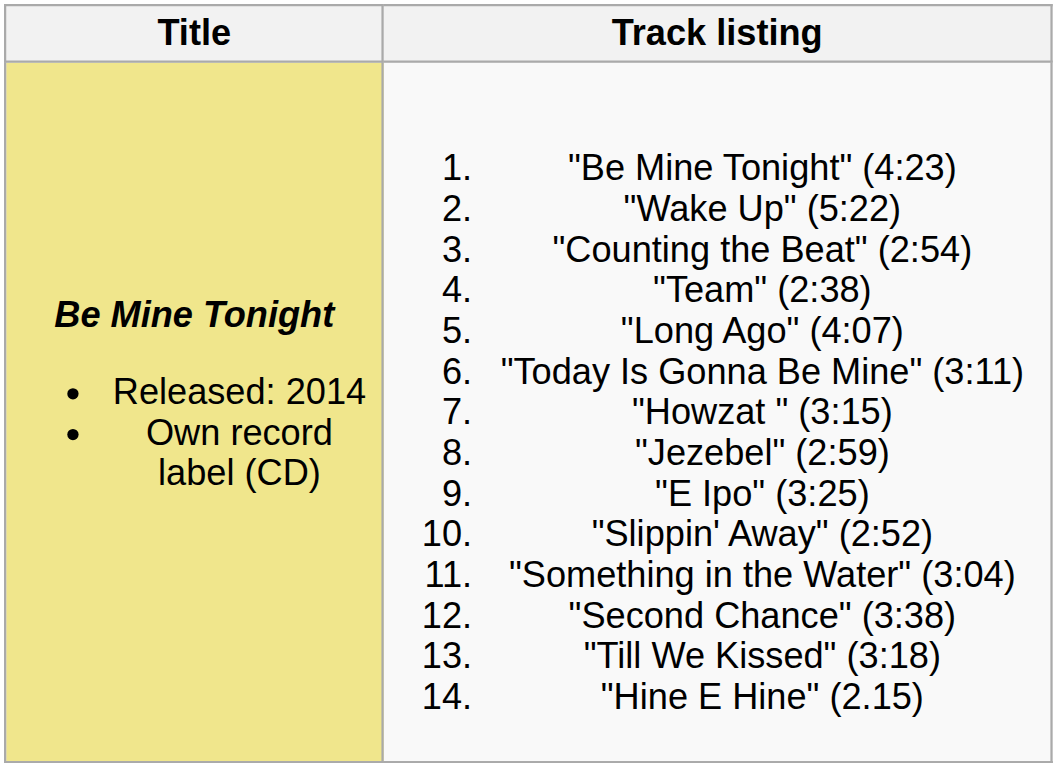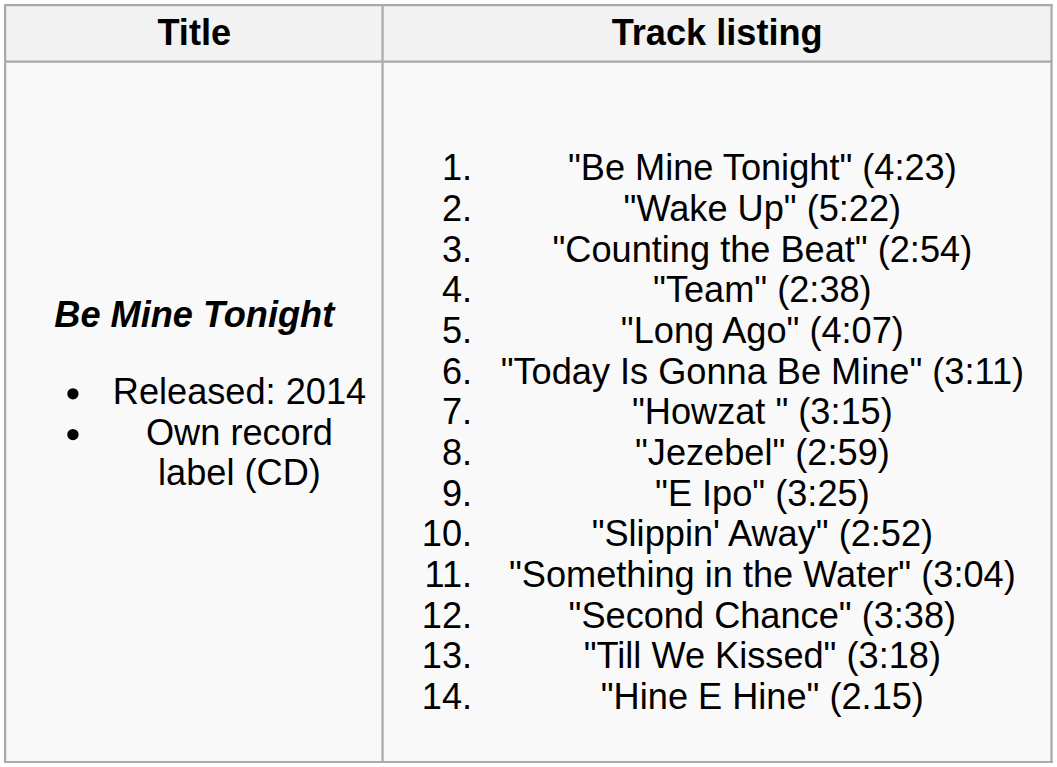(194, 394) khaki background -> (194, 394) no background
